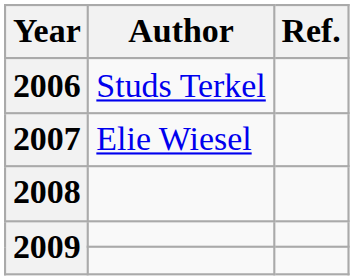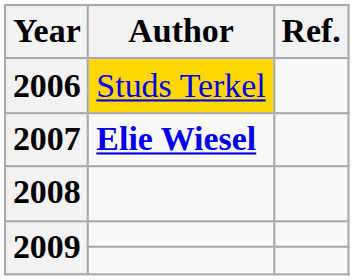(181, 85) no background -> (181, 85) gold background
(174, 138) normal -> (176, 138) bold
